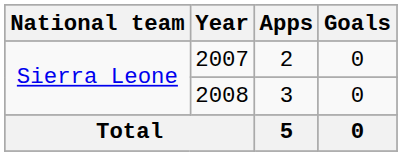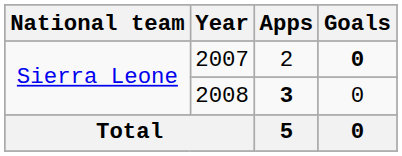(357, 60) normal -> (357, 60) bold
(286, 96) normal -> (286, 96) bold
